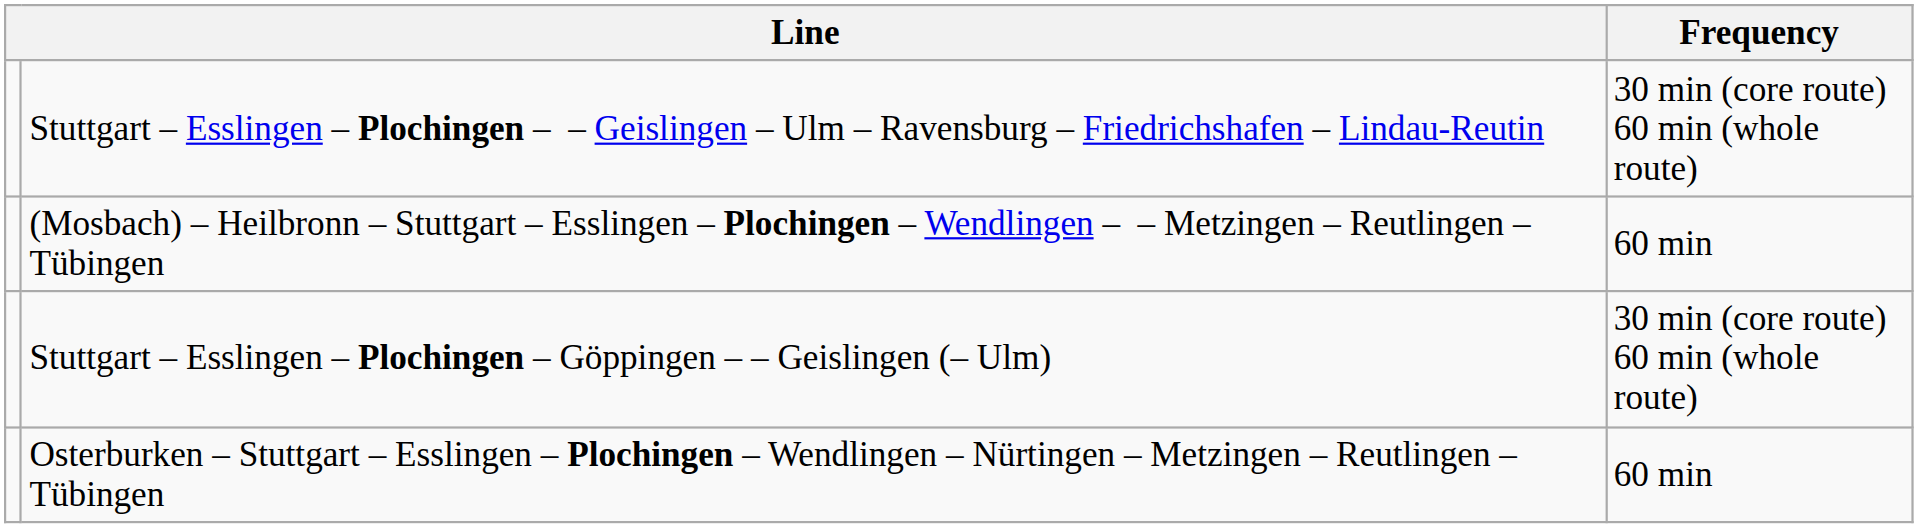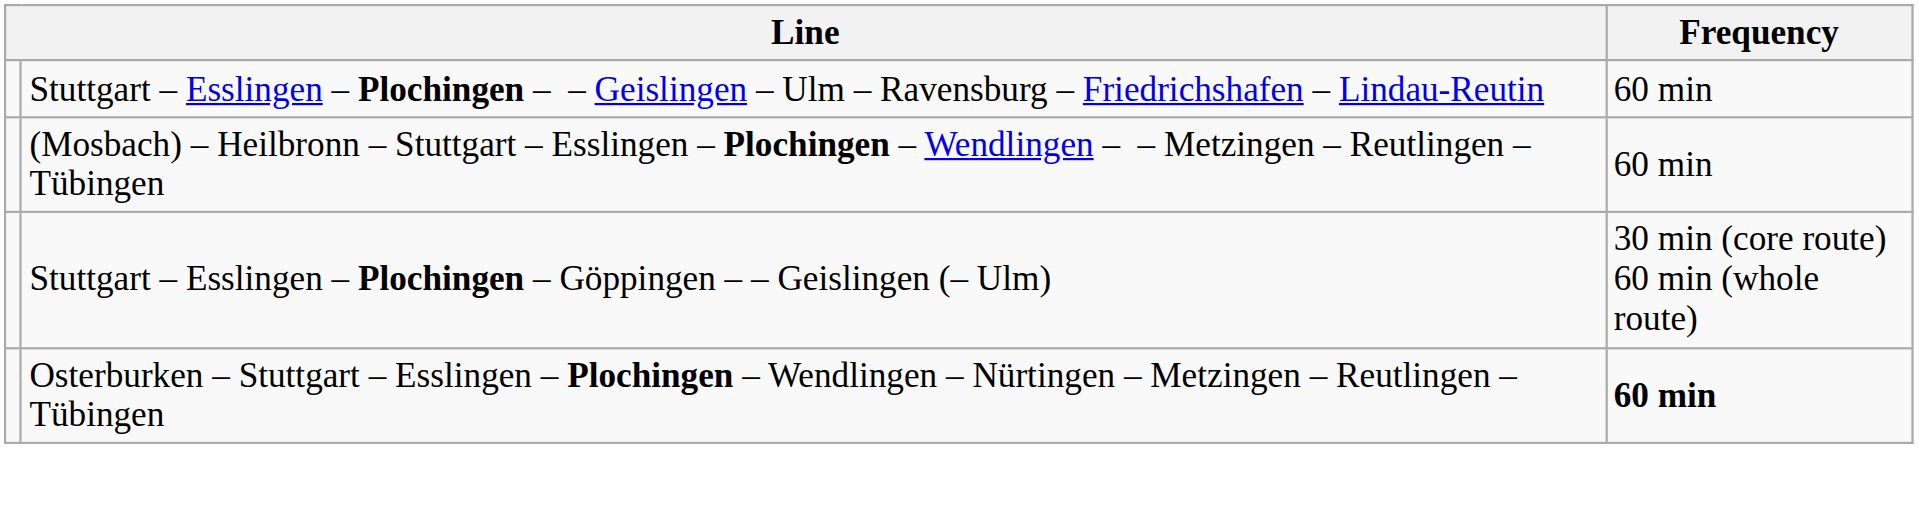(1750, 127) 30 min (core route) 60 min (whole route) -> (1663, 88) 60 min
(1663, 473) normal -> (1665, 394) bold
